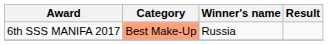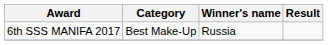(161, 31) lightsalmon background -> (161, 31) no background
